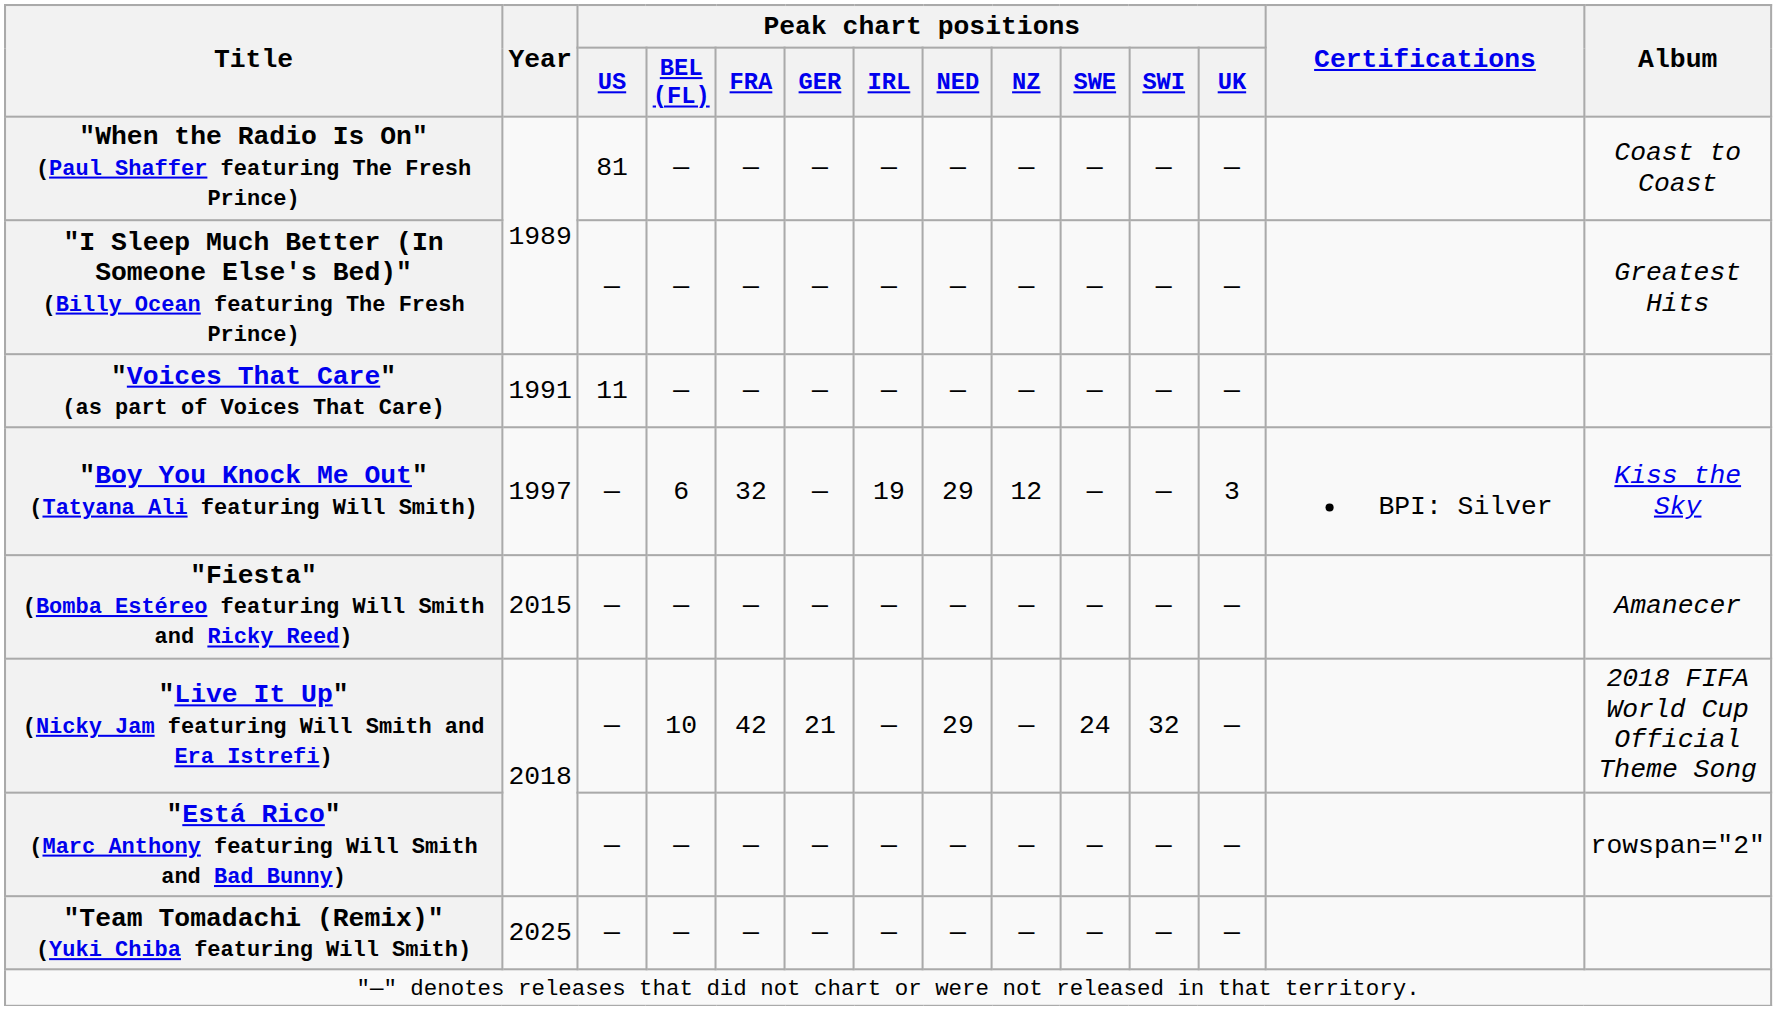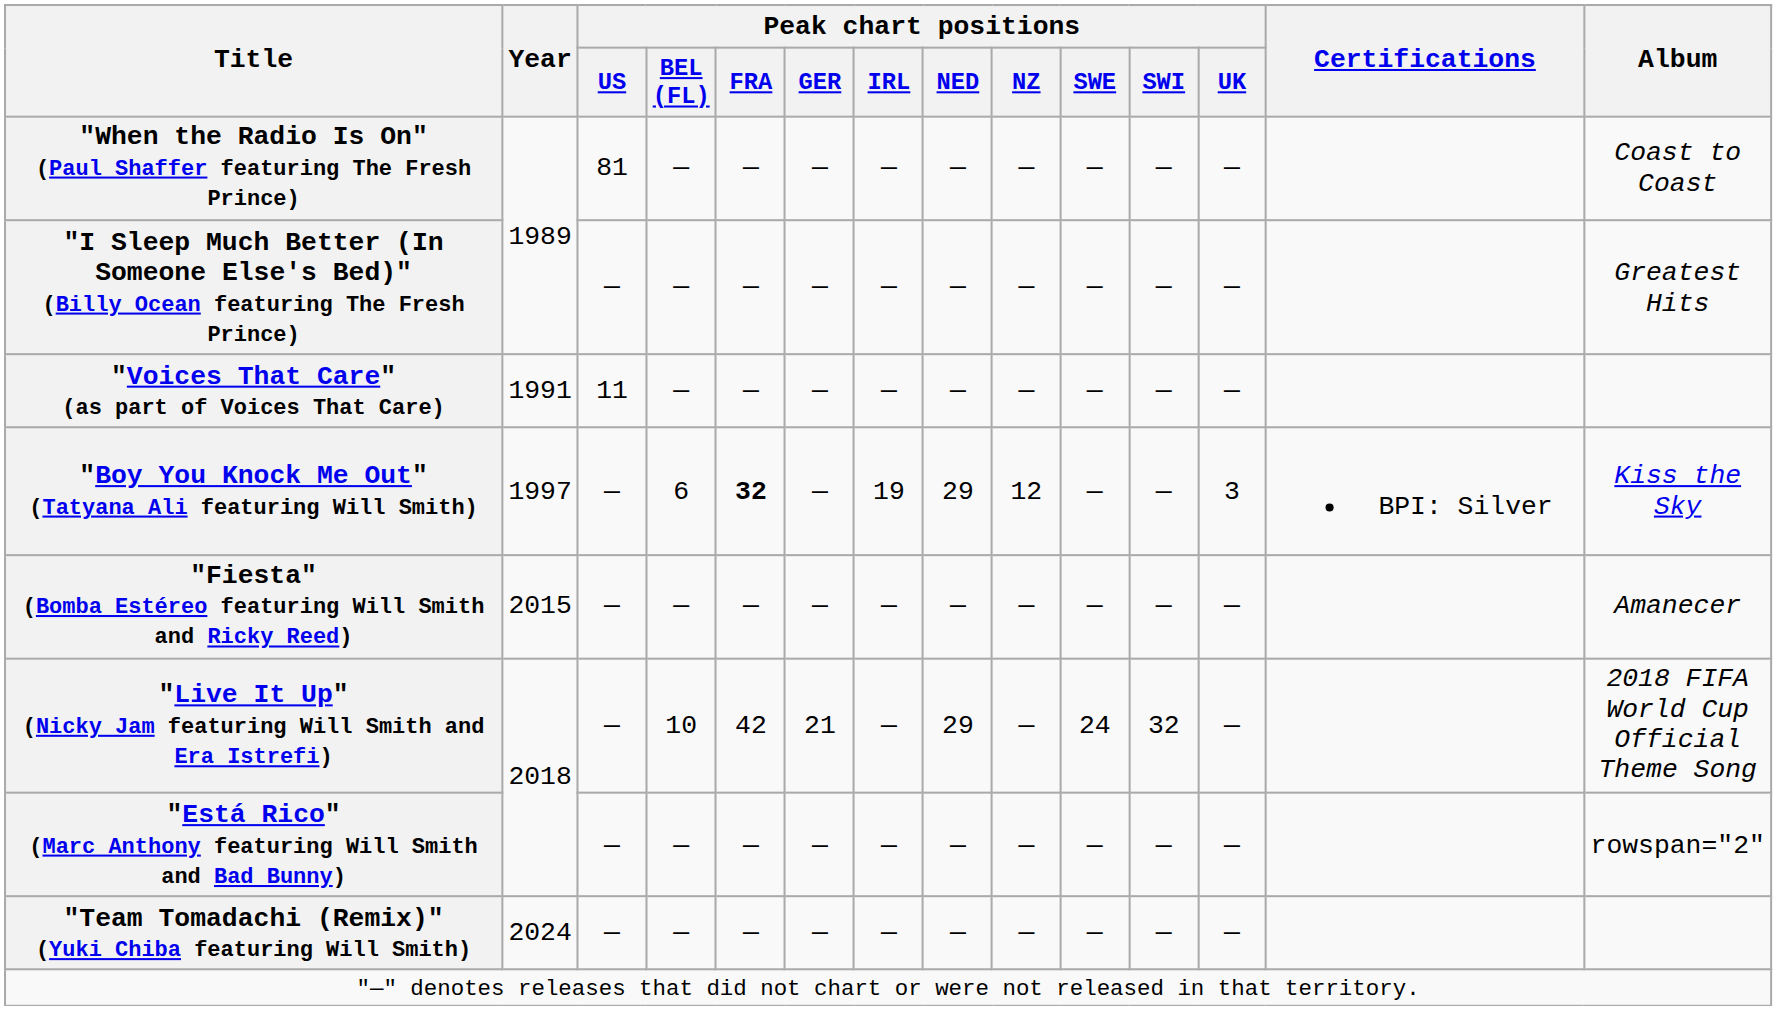(751, 491) normal -> (751, 491) bold
(540, 933) 2025 -> (540, 933) 2024
